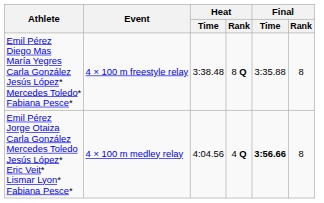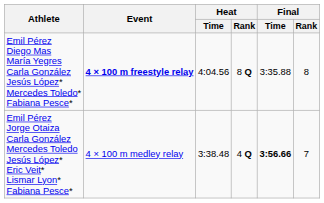(137, 72) normal -> (140, 72) bold
(208, 72) 3:38.48 -> (214, 72) 4:04.56
(208, 154) 4:04.56 -> (214, 154) 3:38.48
(301, 154) 8 -> (306, 154) 7
